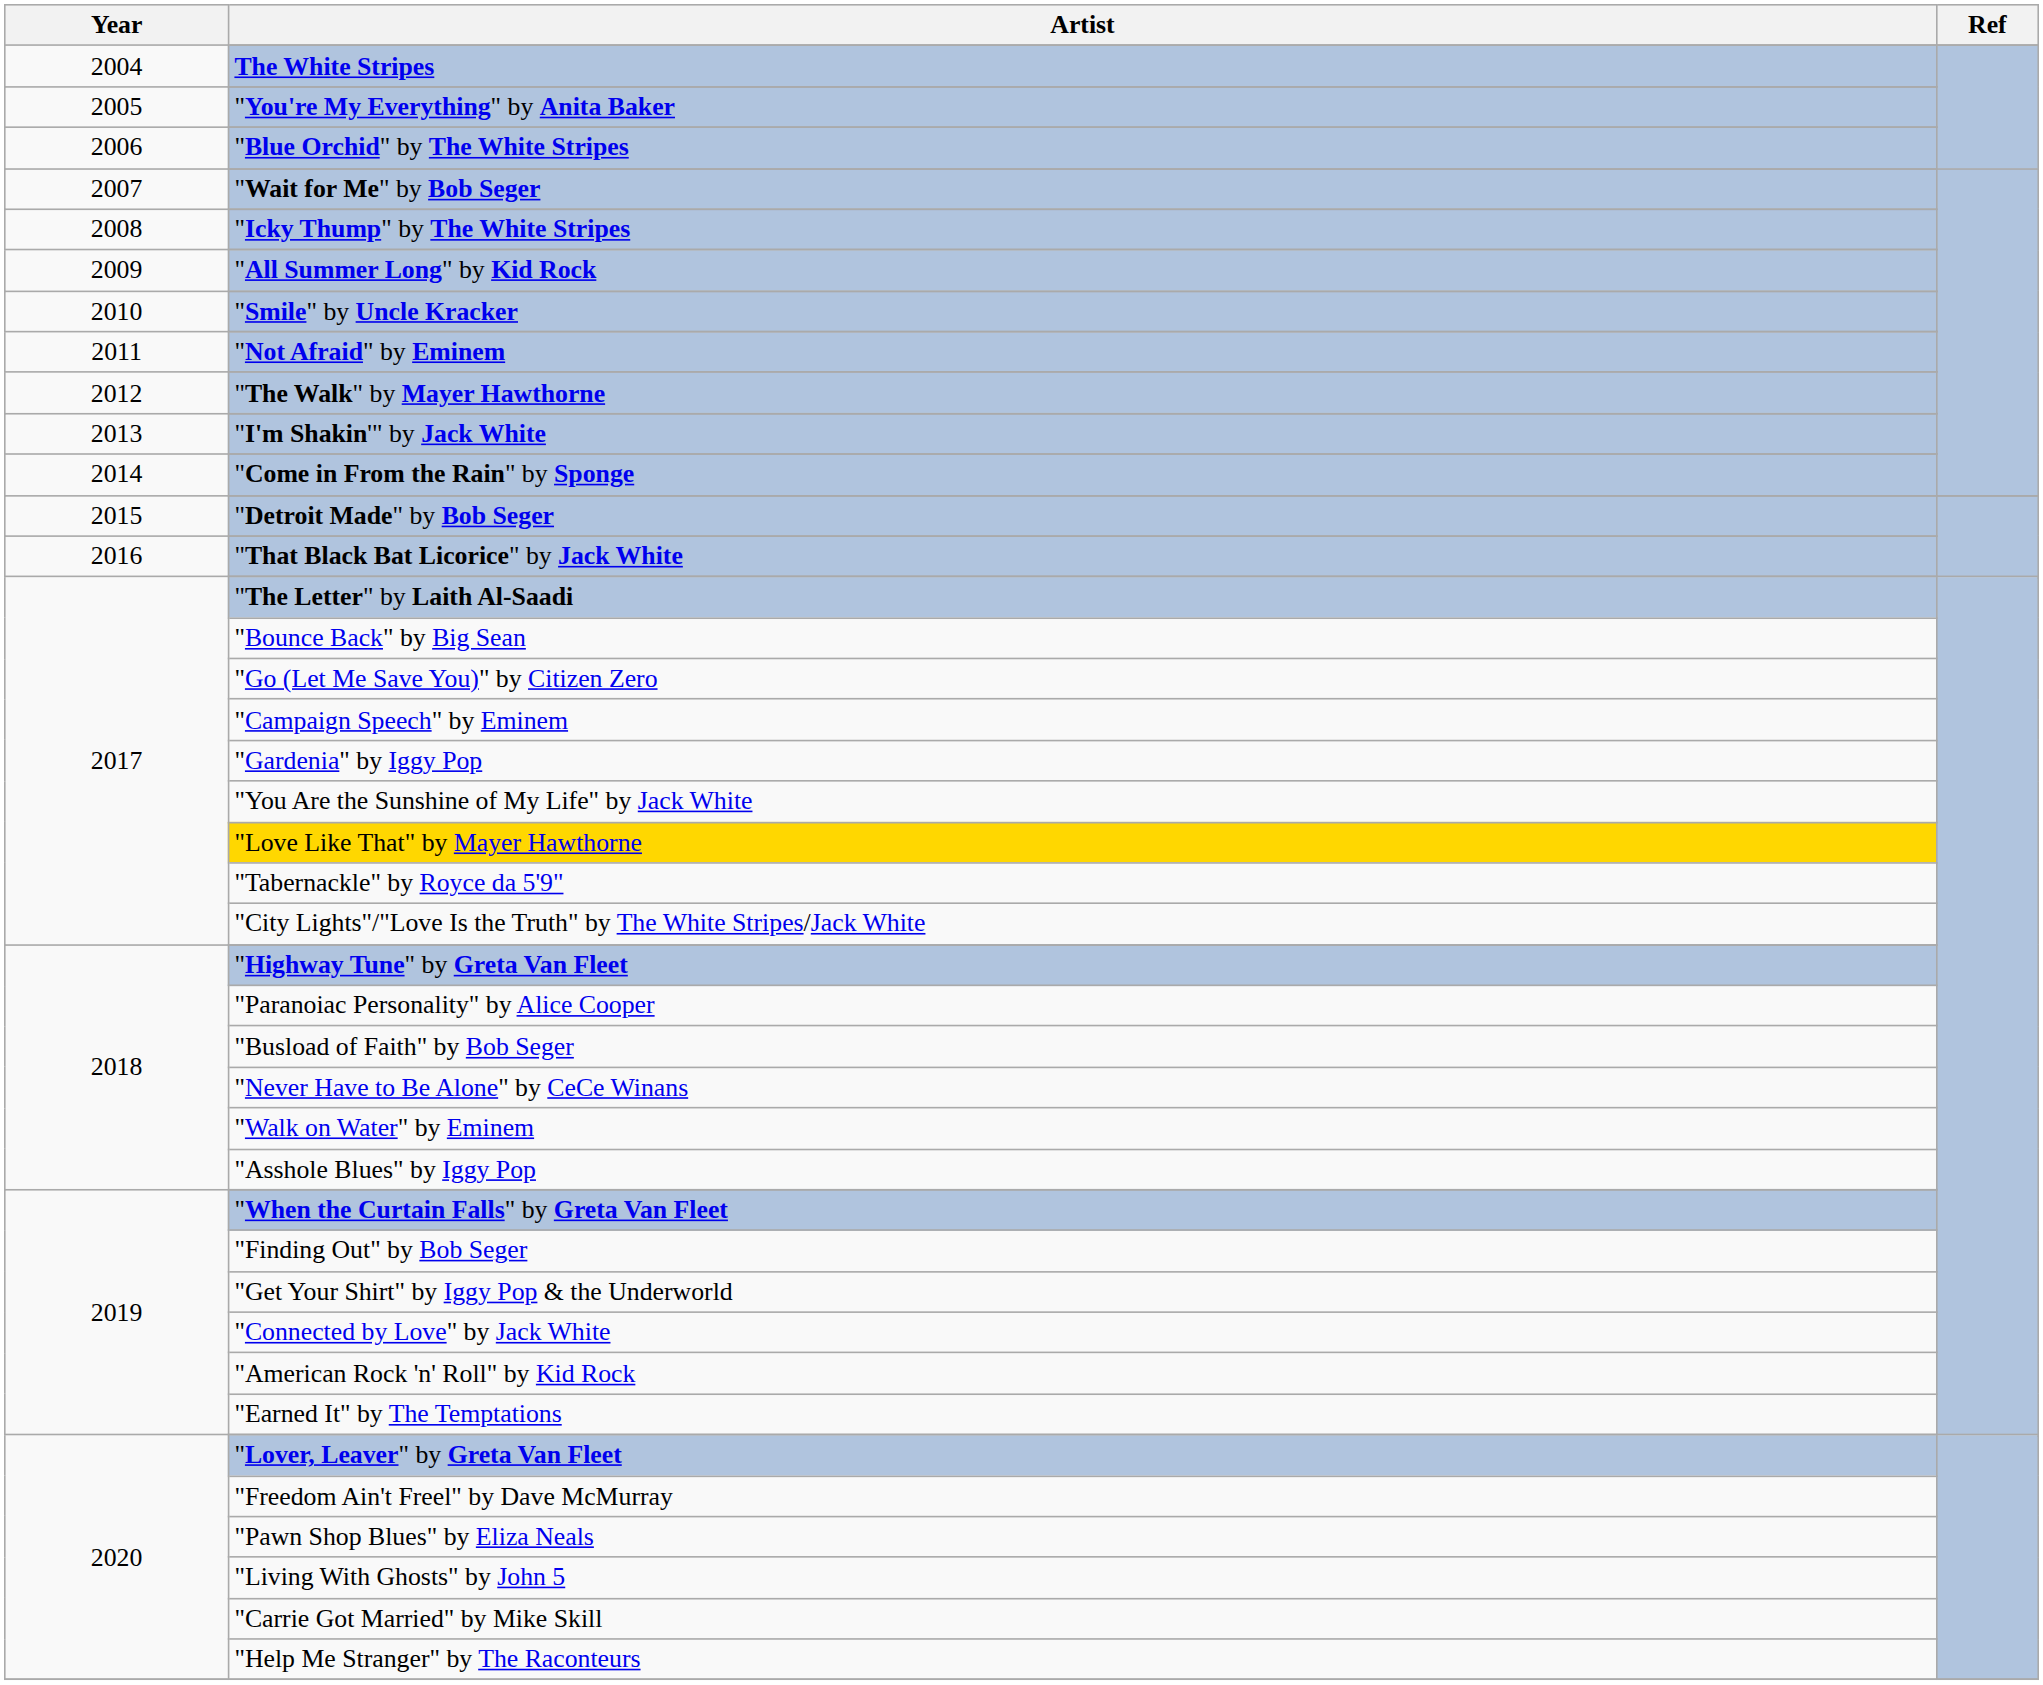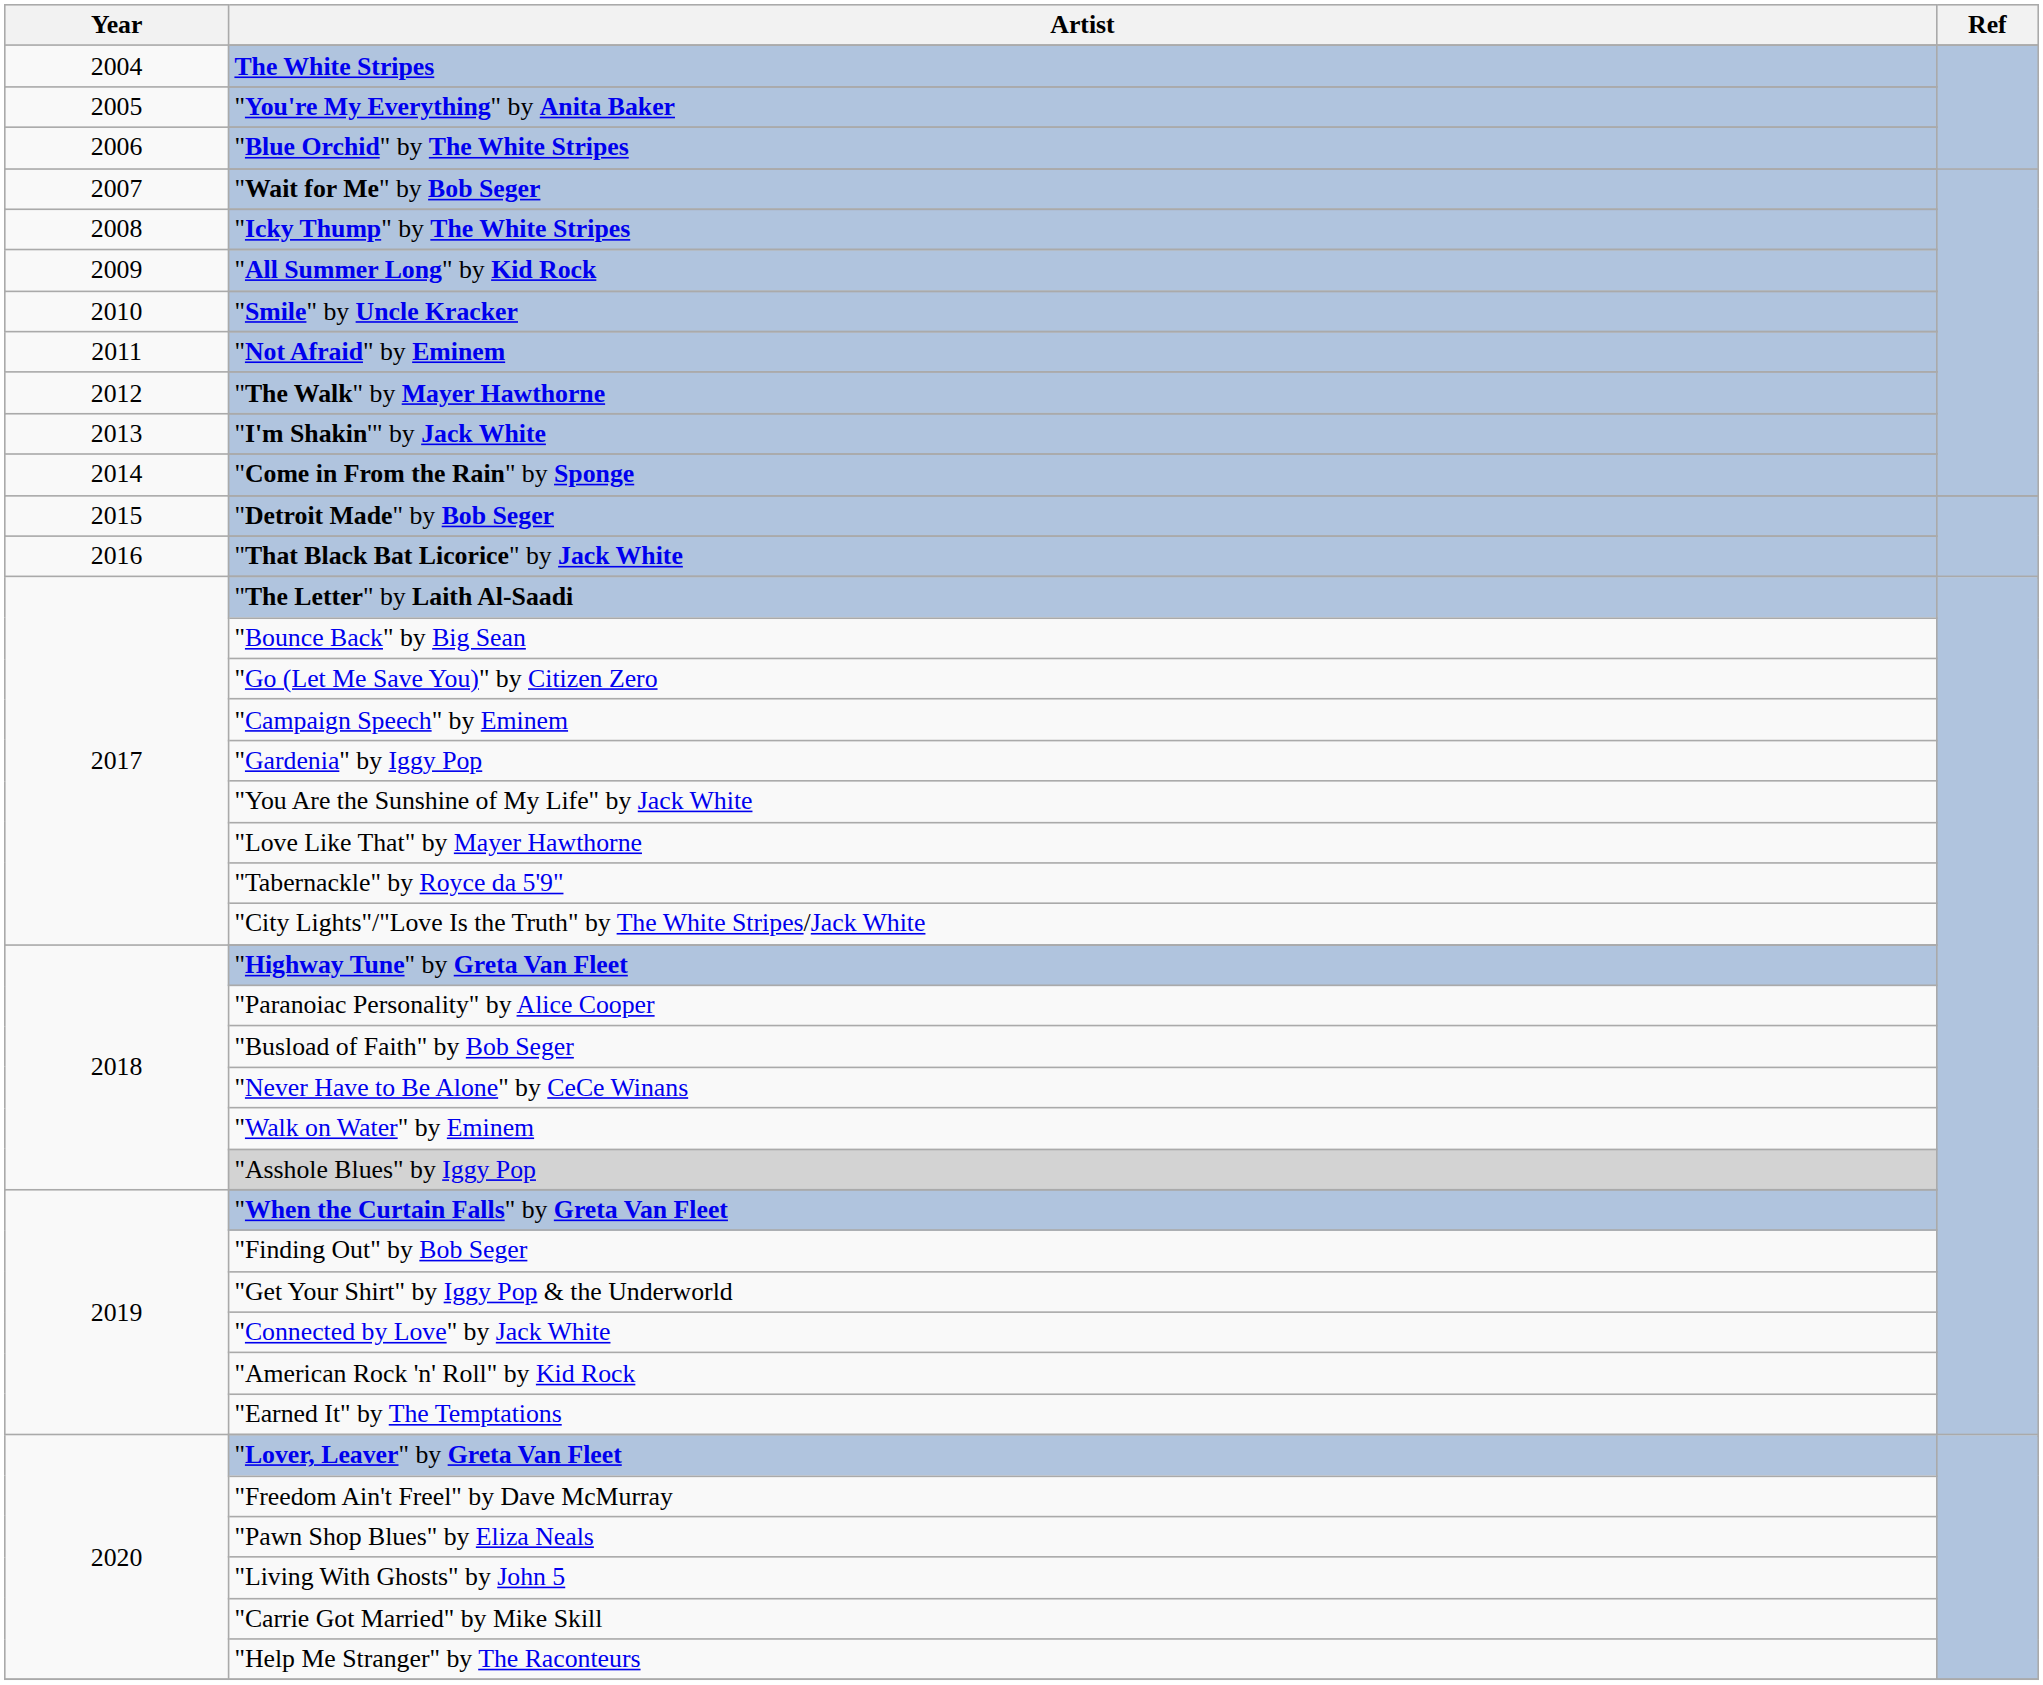(438, 842) gold background -> (438, 842) no background
(385, 1168) no background -> (385, 1168) lightgrey background
